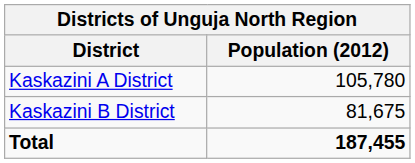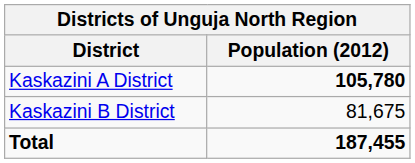(370, 81) normal -> (370, 81) bold
